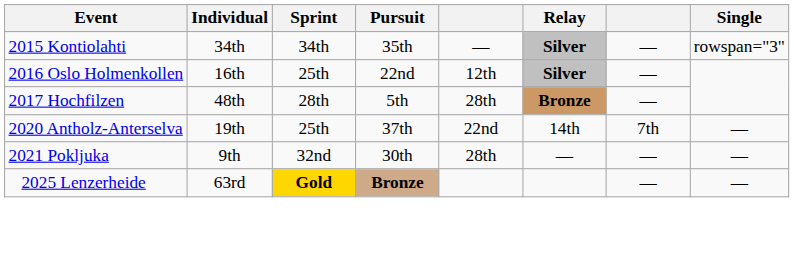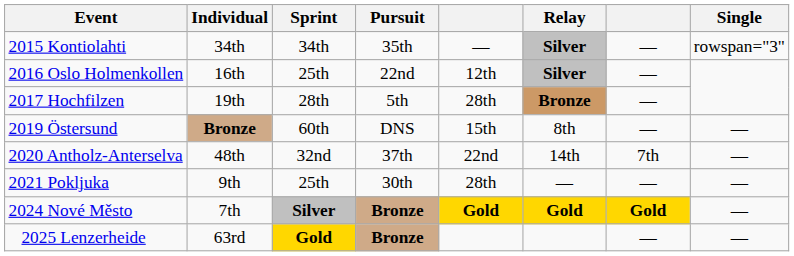(230, 100) 48th -> (230, 100) 19th
+ row: (63, 127)
(230, 127) 19th -> (230, 155) 48th
(314, 127) 25th -> (314, 155) 32nd
(314, 155) 32nd -> (314, 182) 25th
+ row: (70, 210)
